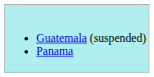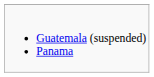(77, 45) paleturquoise background -> (77, 45) no background
